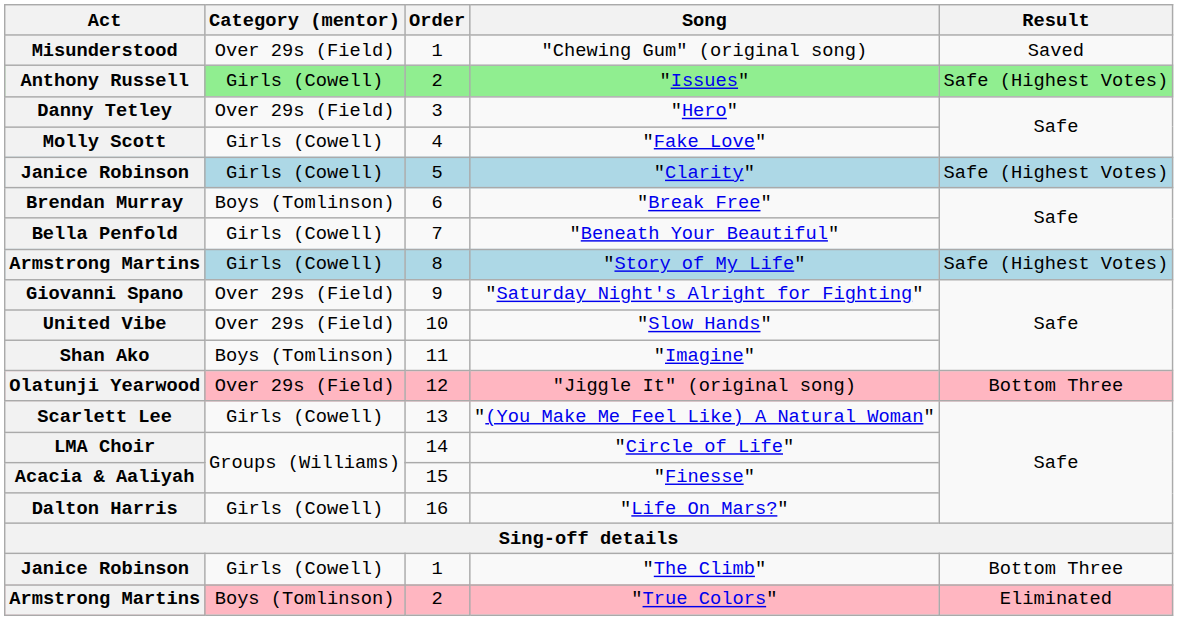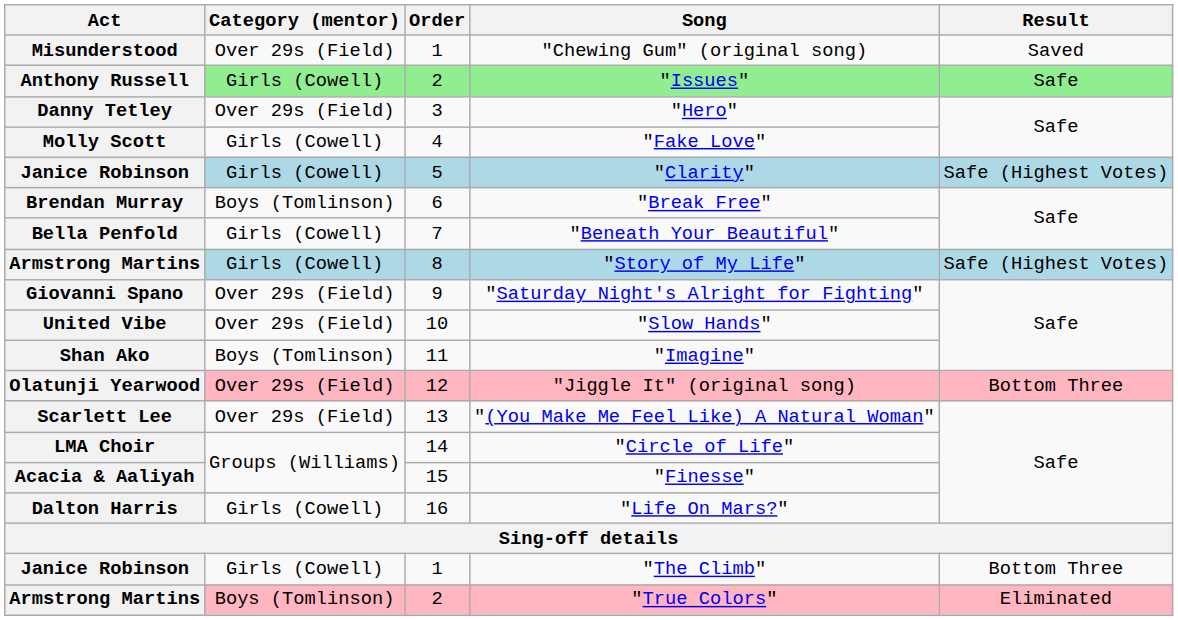(1056, 81) Safe (Highest Votes) -> (1056, 81) Safe
(305, 417) Girls (Cowell) -> (305, 417) Over 29s (Field)
